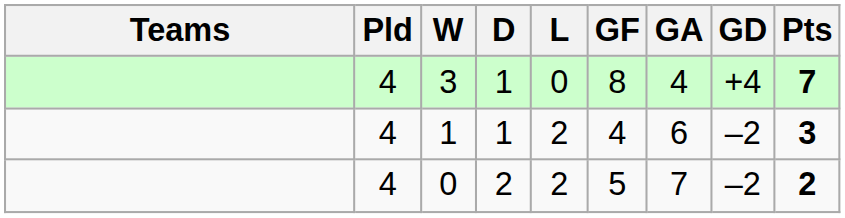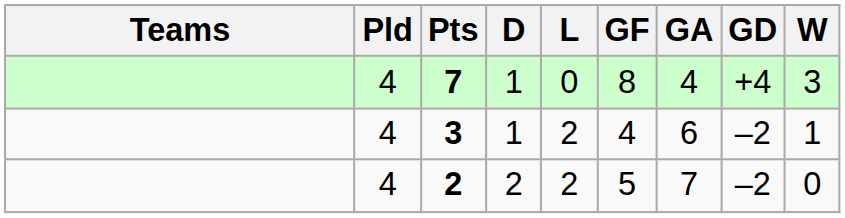columns swapped: (448, 30) <-> (807, 30)
